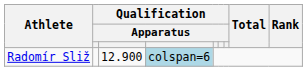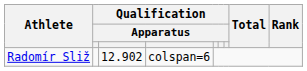(122, 56) 12.900 -> (122, 56) 12.902
(179, 56) lightblue background -> (179, 56) no background
